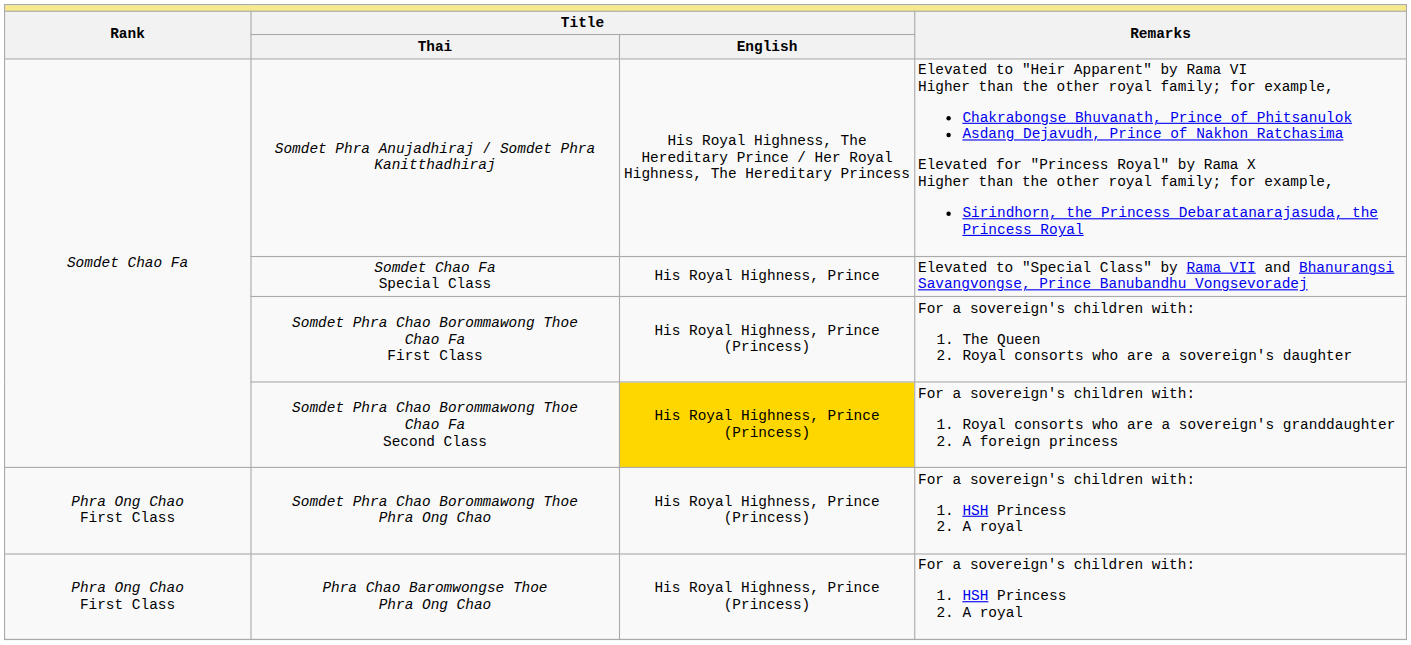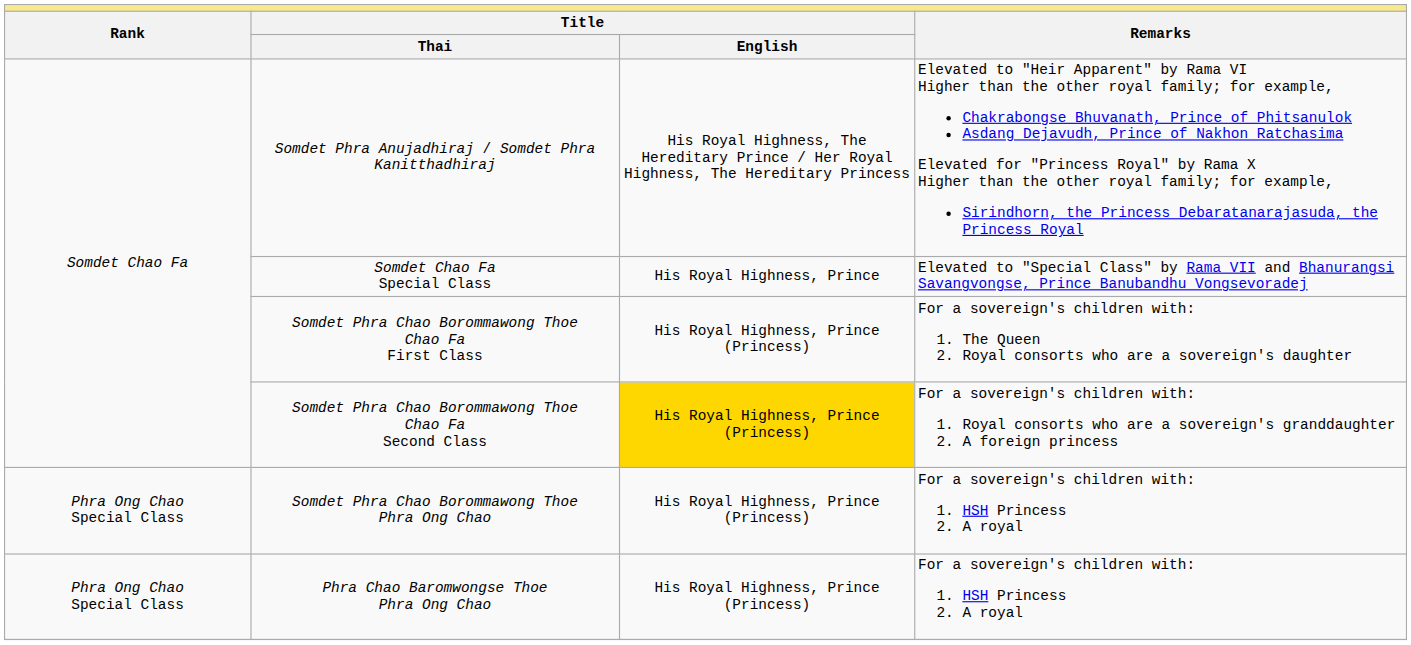(128, 511) Phra Ong Chao First Class -> (128, 511) Phra Ong Chao Special Class
(128, 596) Phra Ong Chao First Class -> (128, 596) Phra Ong Chao Special Class
